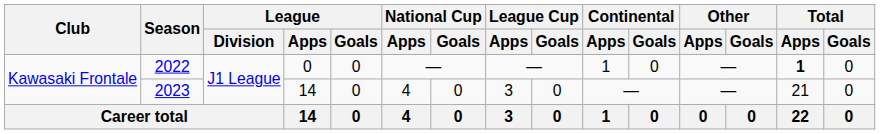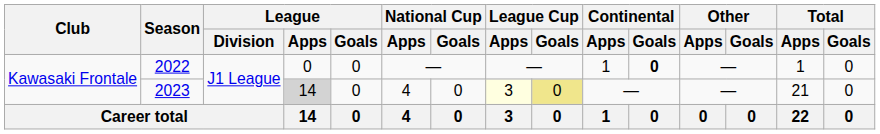(654, 66) normal -> (654, 66) bold
(800, 66) bold -> (800, 66) normal
(307, 91) no background -> (307, 91) lightgrey background
(509, 91) no background -> (509, 91) lightyellow background
(557, 91) no background -> (557, 91) khaki background
